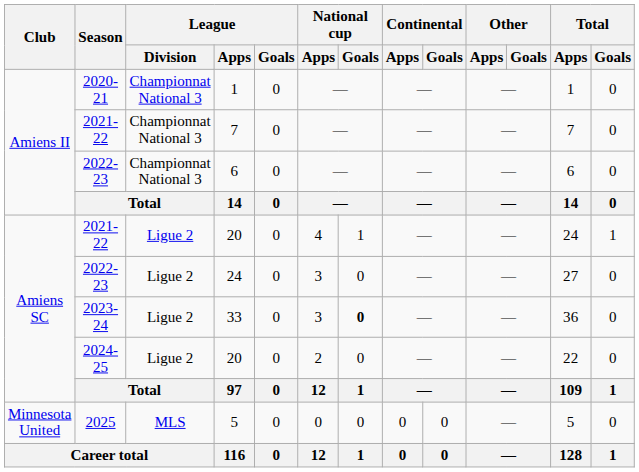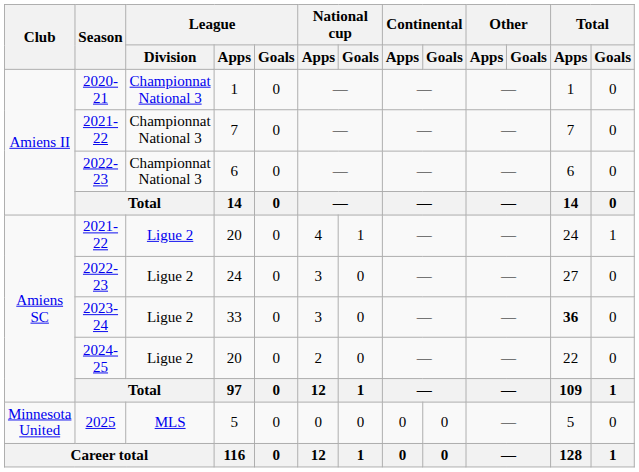(360, 317) bold -> (360, 317) normal
(571, 317) normal -> (571, 317) bold
